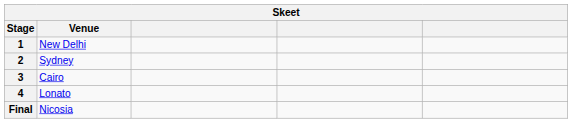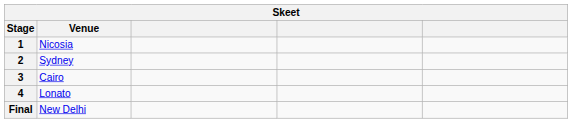(63, 45) New Delhi -> (56, 45) Nicosia
(56, 110) Nicosia -> (63, 110) New Delhi
